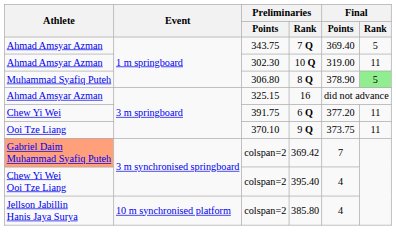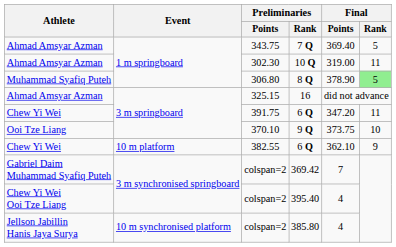(341, 113) 377.20 -> (341, 113) 347.20
(375, 130) 11 -> (375, 130) 10
+ row: (265, 147)
(59, 153) lightsalmon background -> (59, 170) no background
